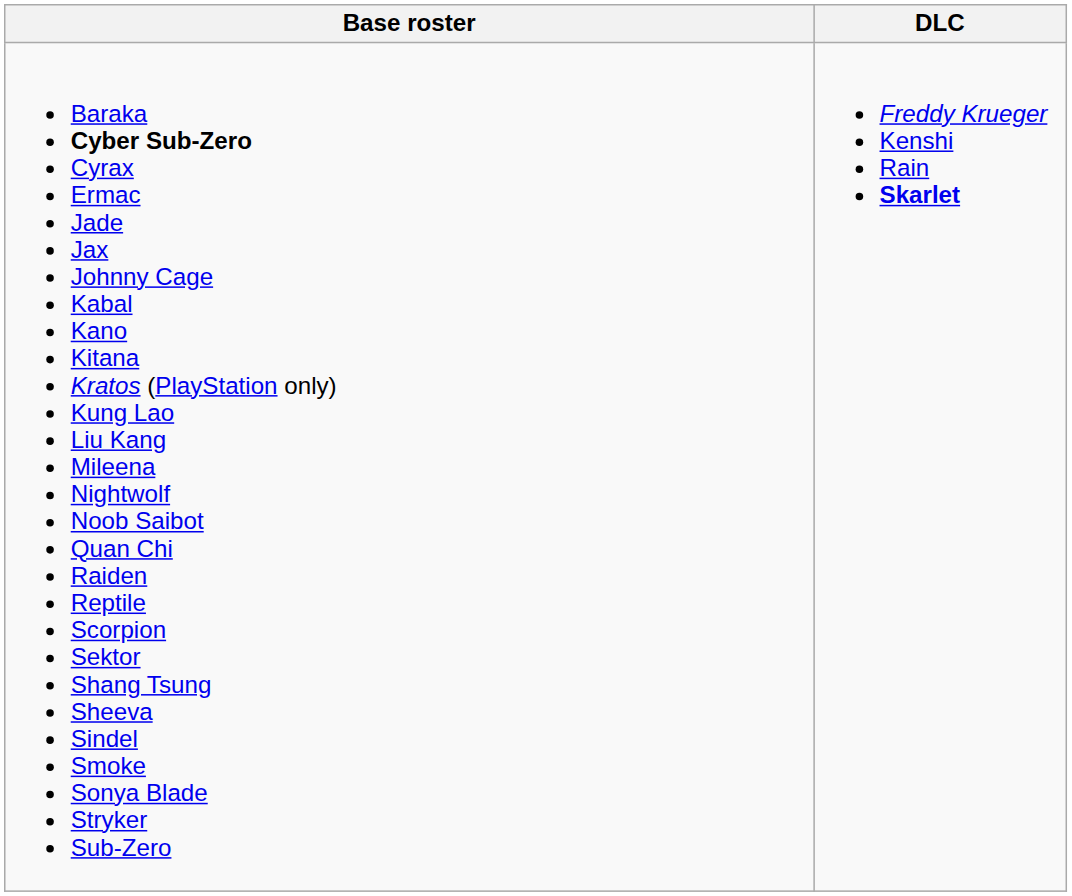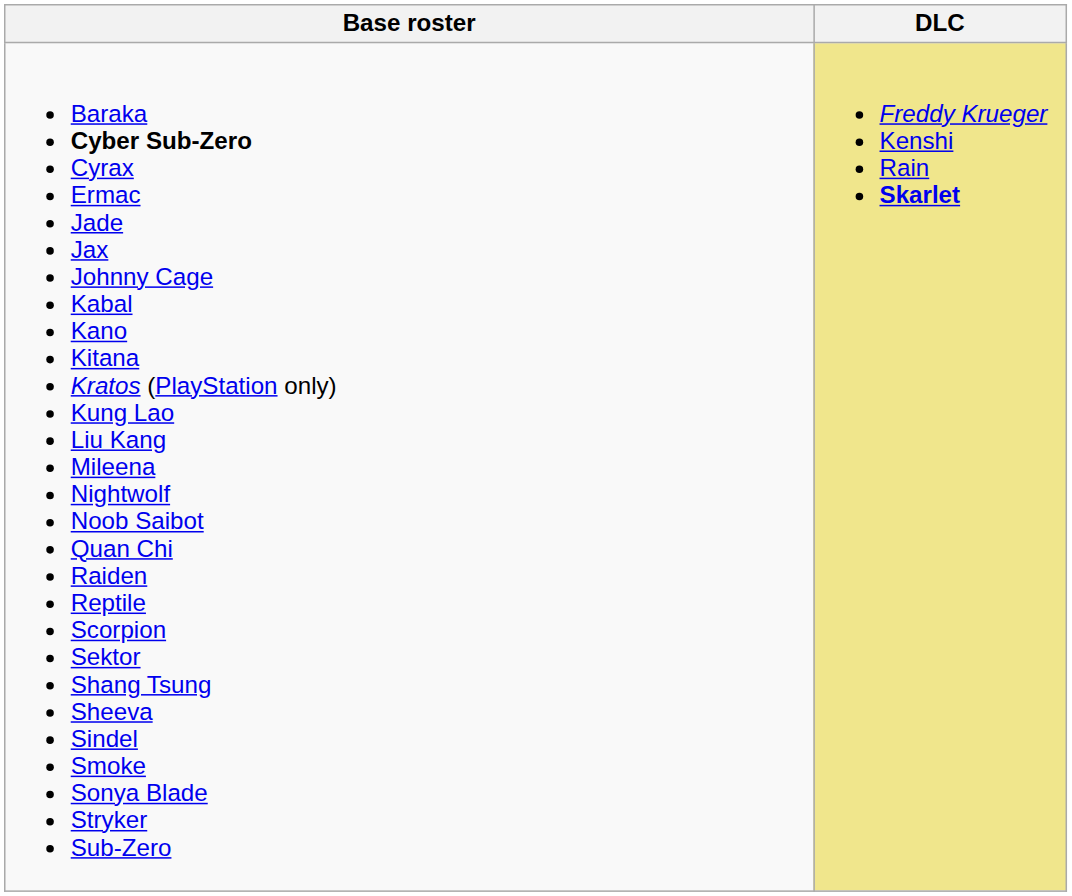(940, 154) no background -> (940, 154) khaki background
